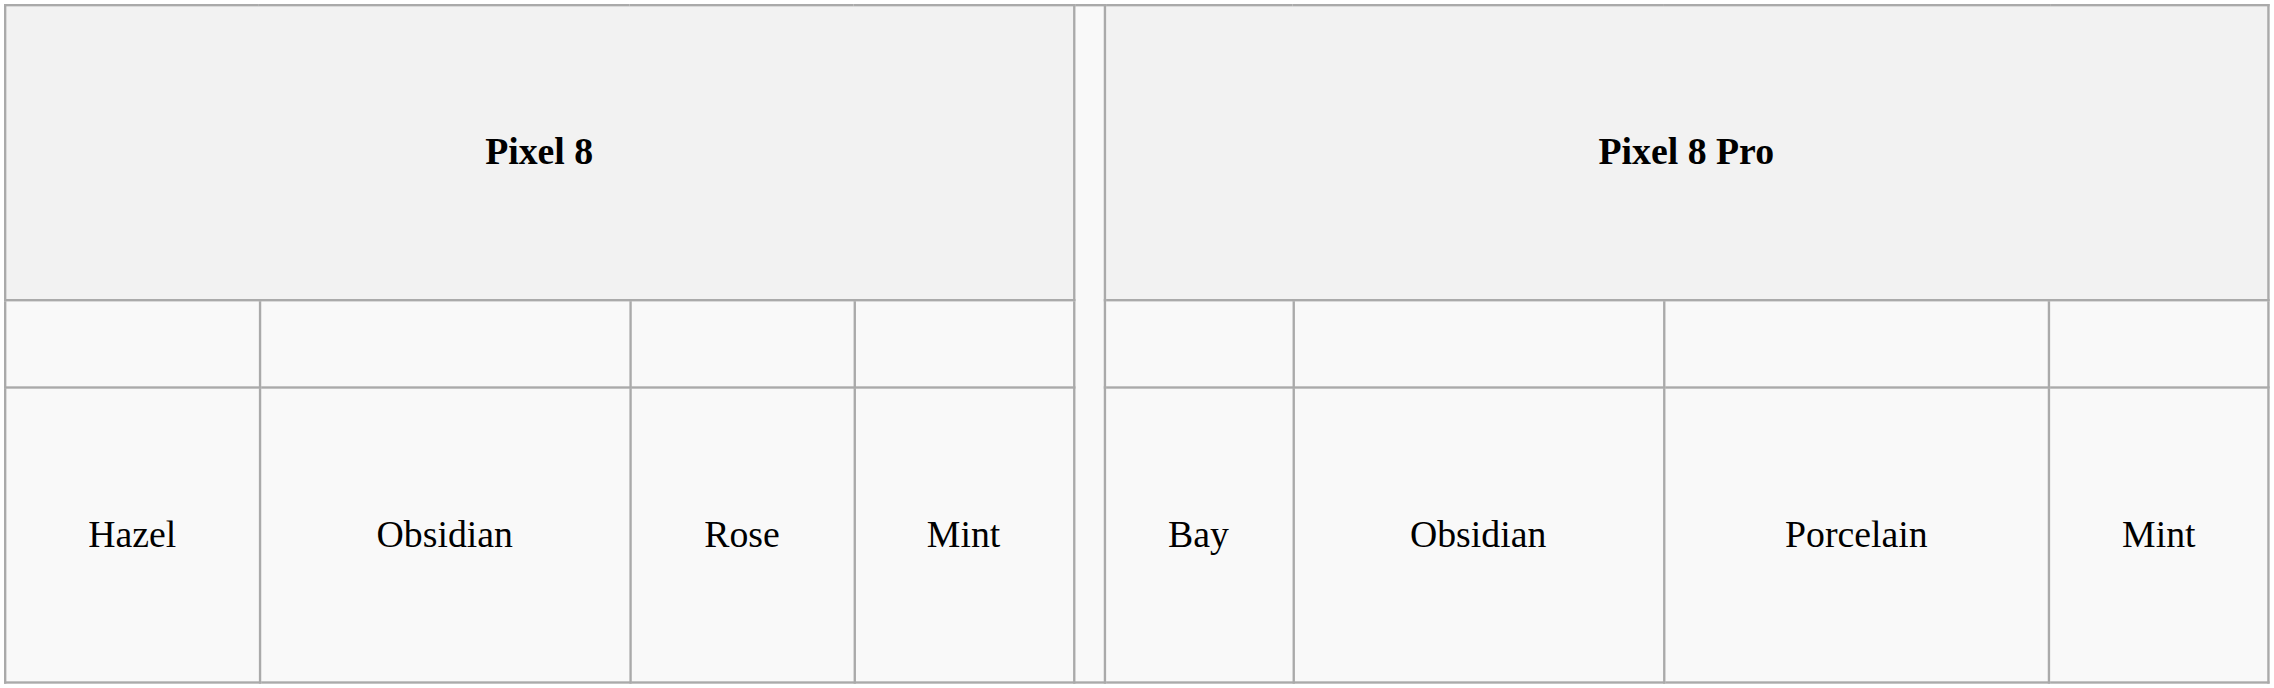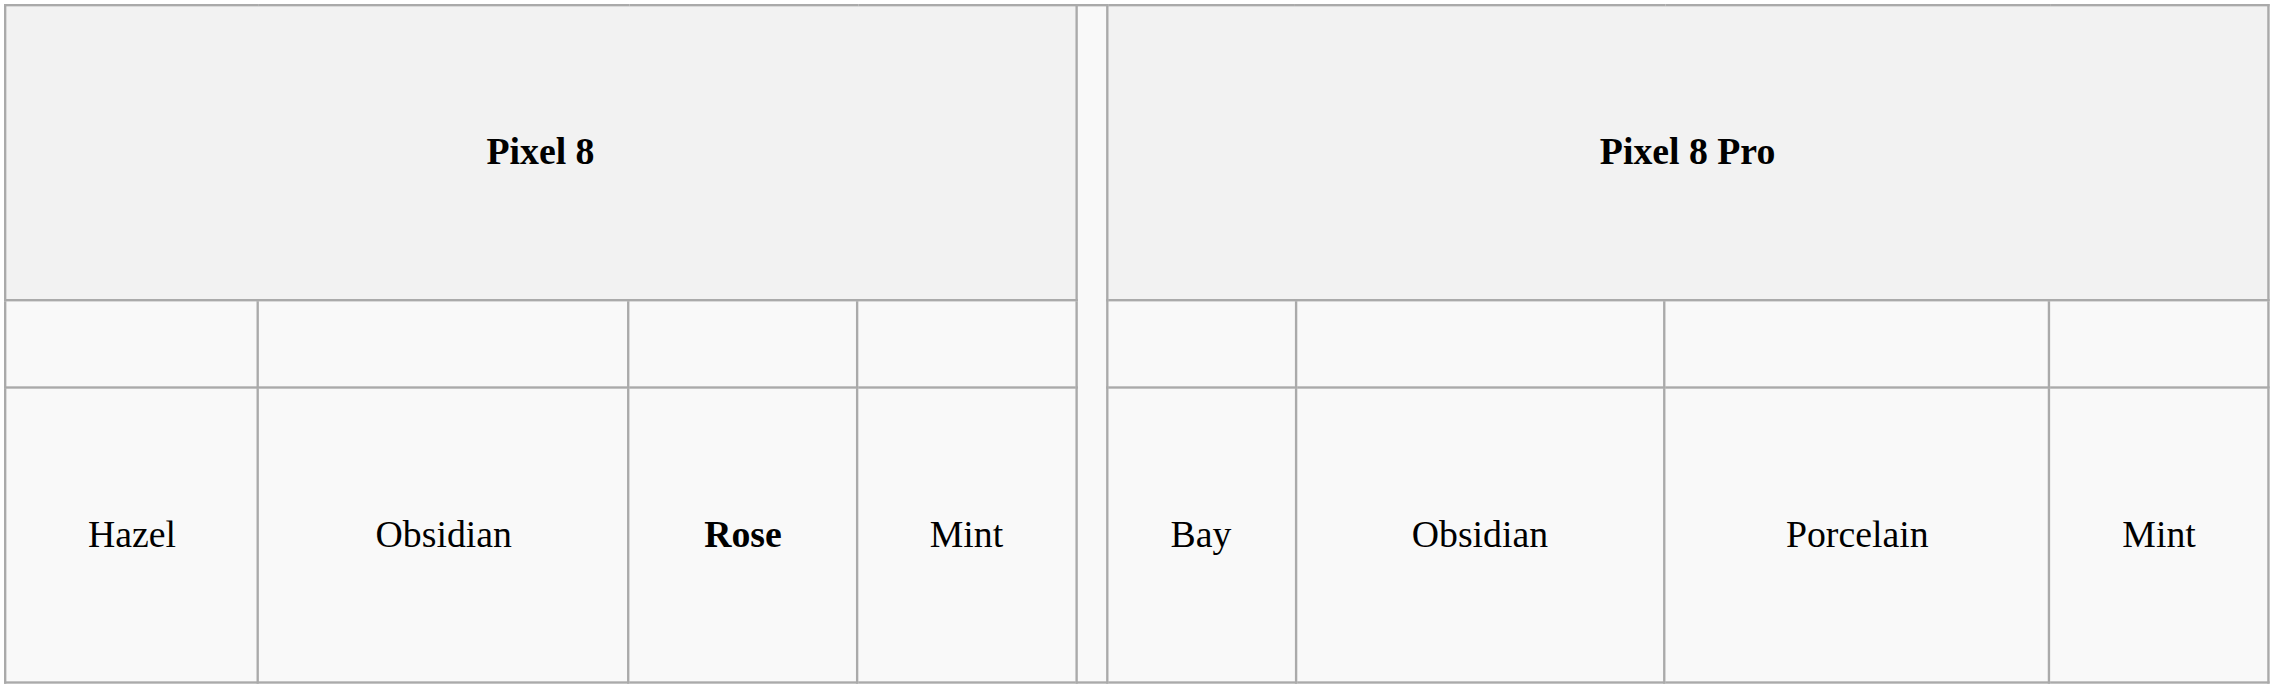(742, 533) normal -> (743, 533) bold
